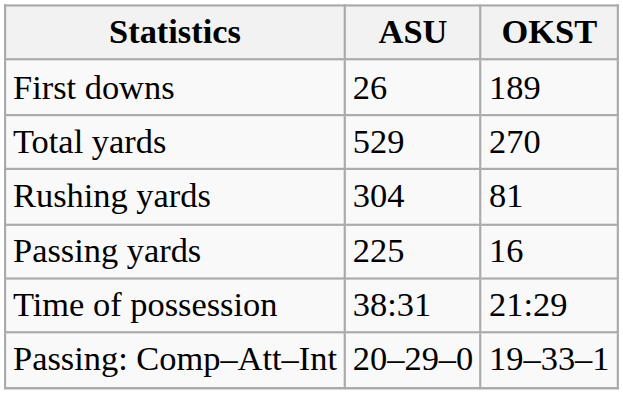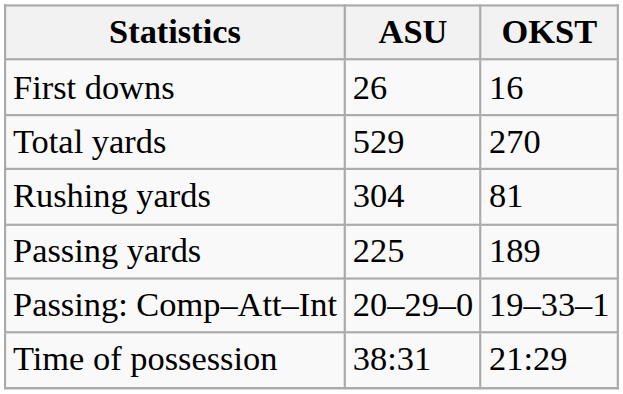(515, 86) 189 -> (506, 86) 16
(506, 250) 16 -> (515, 250) 189
rows swapped: (175, 359) <-> (145, 304)
